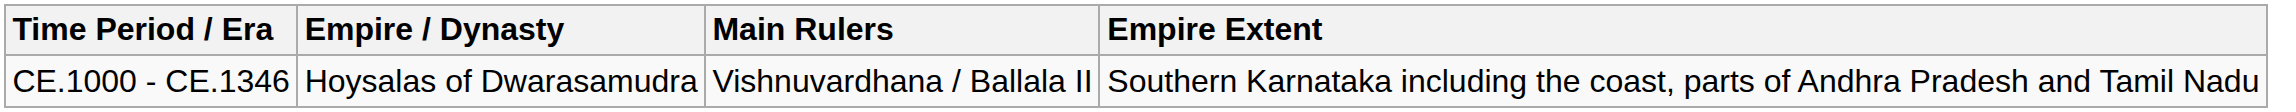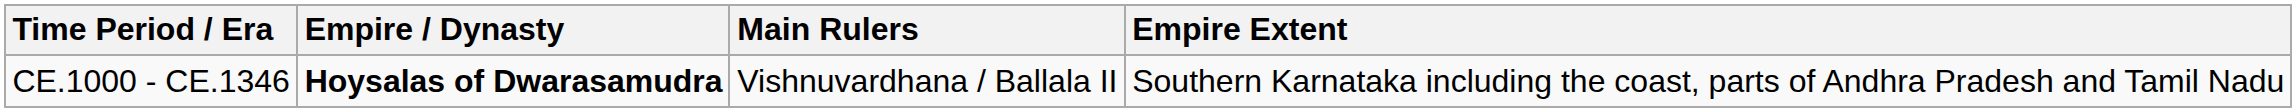(501, 80) normal -> (514, 80) bold
